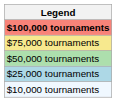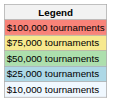(58, 27) bold -> (56, 27) normal
